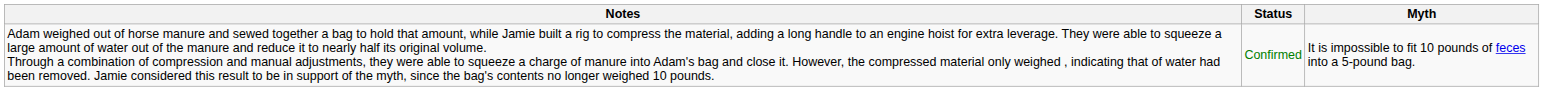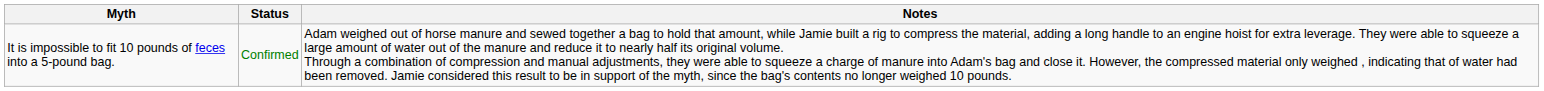columns swapped: (1422, 14) <-> (623, 14)
